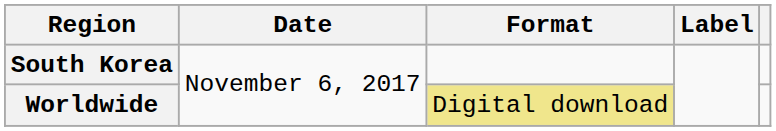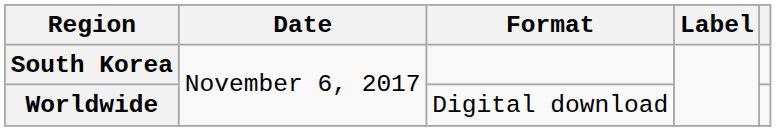(550, 105) khaki background -> (550, 105) no background
